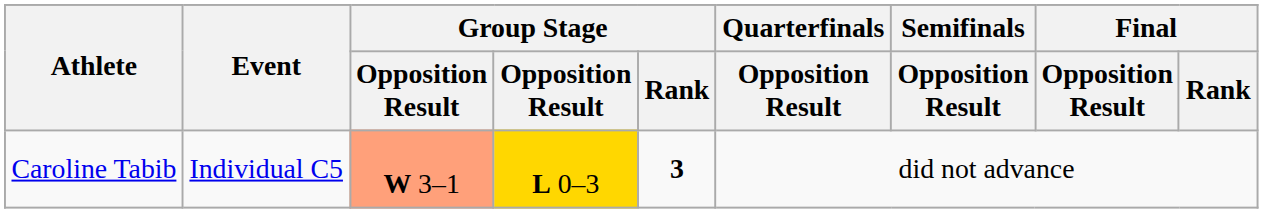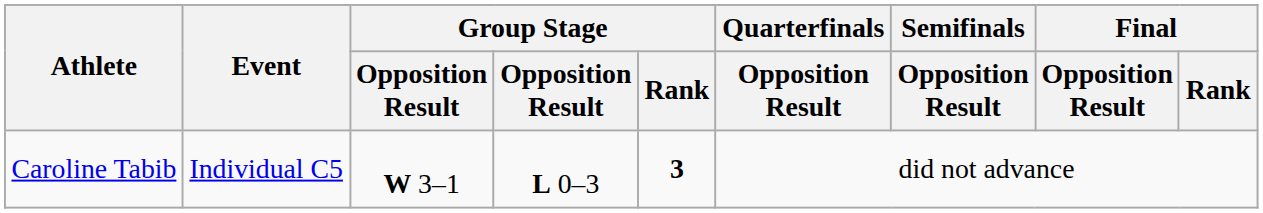(422, 185) lightsalmon background -> (422, 185) no background
(566, 185) gold background -> (566, 185) no background
